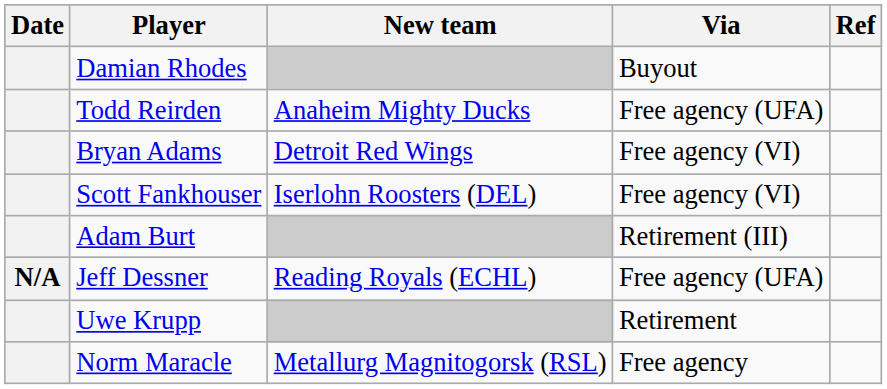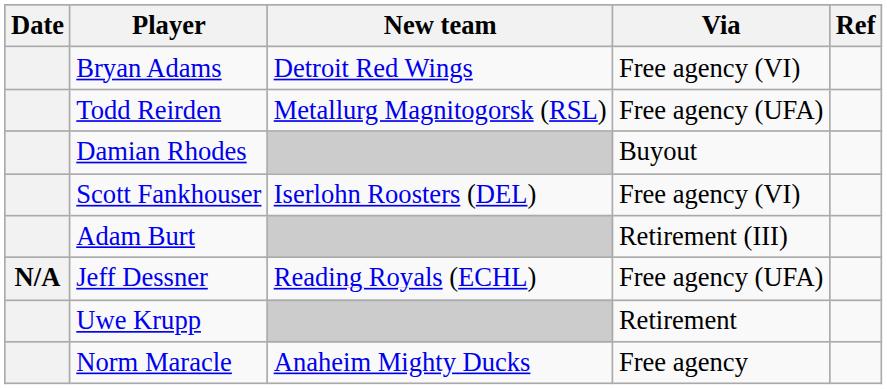rows swapped: (161, 67) <-> (149, 151)
(402, 109) Anaheim Mighty Ducks -> (440, 109) Metallurg Magnitogorsk (RSL)
(440, 362) Metallurg Magnitogorsk (RSL) -> (402, 362) Anaheim Mighty Ducks
